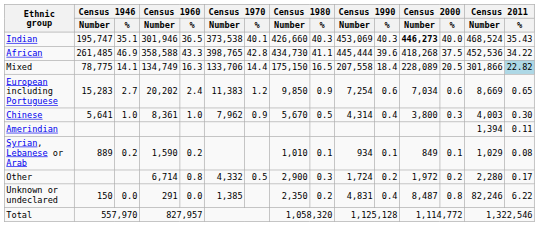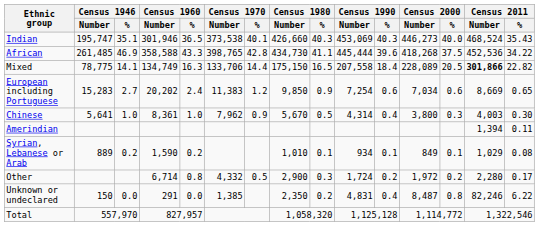(420, 39) bold -> (420, 39) normal
(485, 67) normal -> (485, 67) bold
(520, 67) lightblue background -> (520, 67) no background
